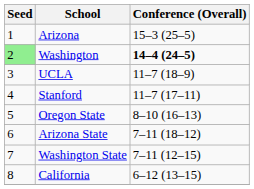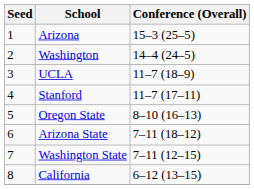(10, 54) lightgreen background -> (10, 54) no background
(164, 54) bold -> (164, 54) normal
